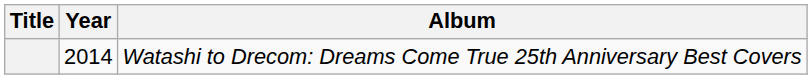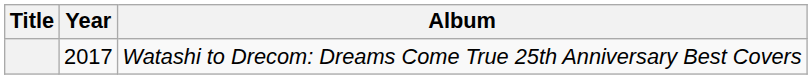(88, 56) 2014 -> (88, 56) 2017
